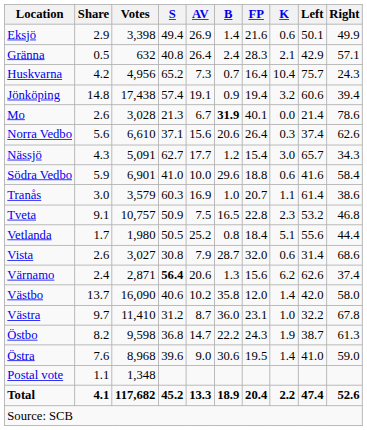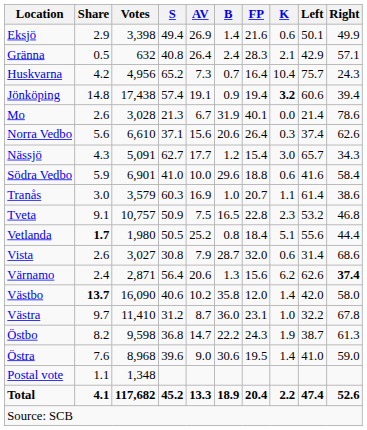(287, 94) normal -> (287, 94) bold
(228, 114) bold -> (228, 114) normal
(101, 235) normal -> (101, 235) bold
(172, 275) bold -> (172, 275) normal
(348, 275) normal -> (348, 275) bold
(98, 295) normal -> (98, 295) bold
